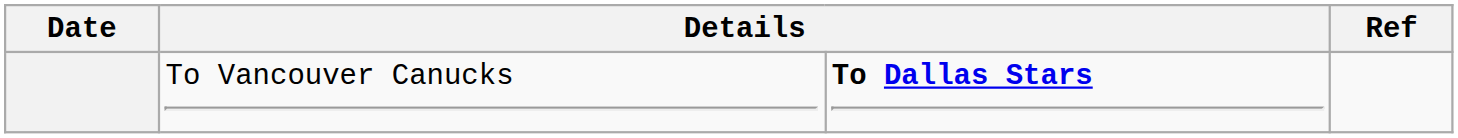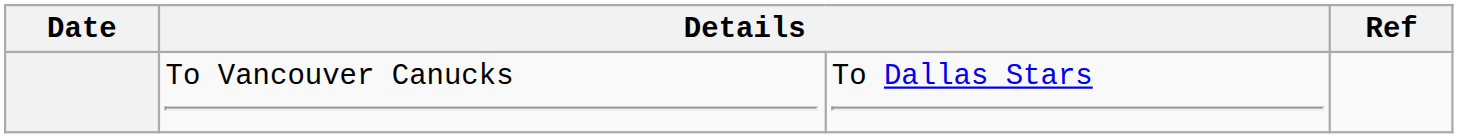(1078, 85) bold -> (1078, 85) normal
